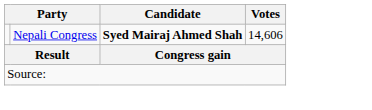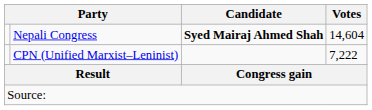(265, 34) 14,606 -> (347, 34) 14,604
+ row: (96, 54)
